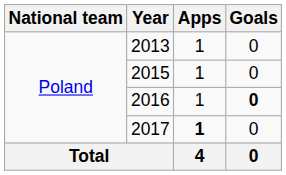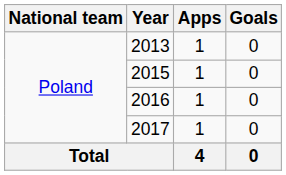(254, 101) bold -> (254, 101) normal
(200, 128) bold -> (200, 128) normal
